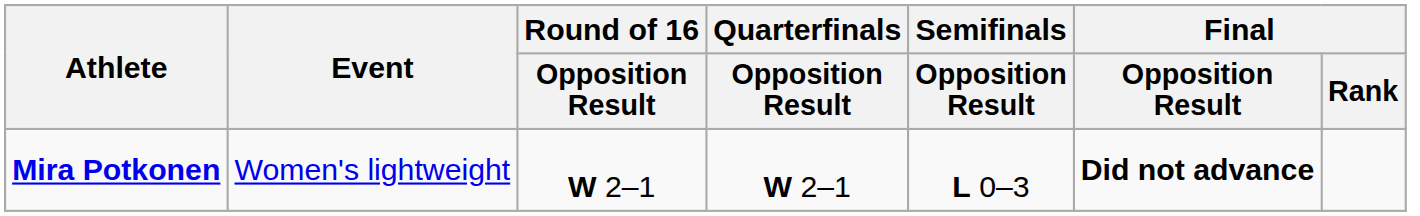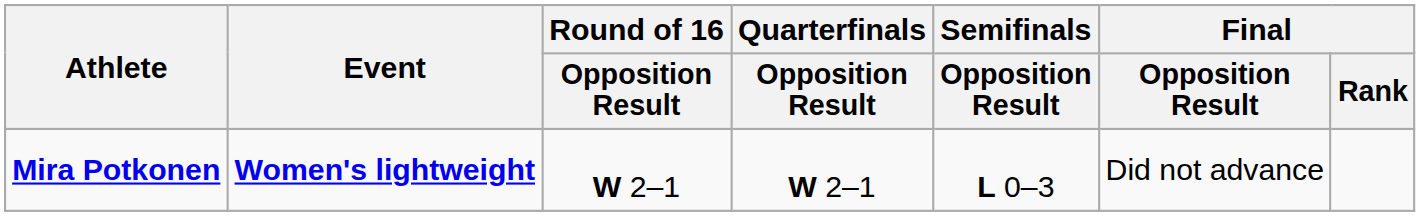(372, 170) normal -> (385, 170) bold
(1197, 170) bold -> (1215, 170) normal
